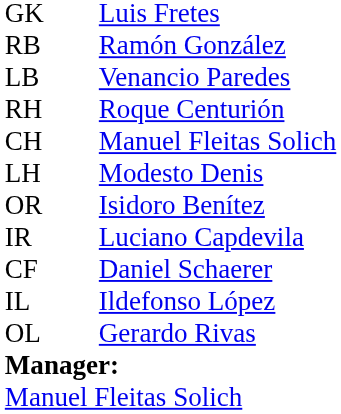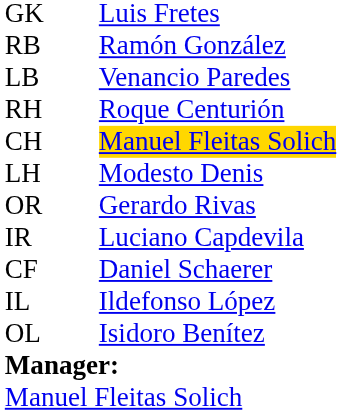(218, 141) no background -> (218, 141) gold background
(182, 205) Isidoro Benítez -> (177, 205) Gerardo Rivas
(177, 333) Gerardo Rivas -> (182, 333) Isidoro Benítez
